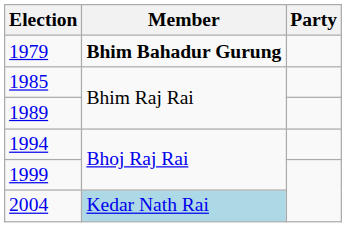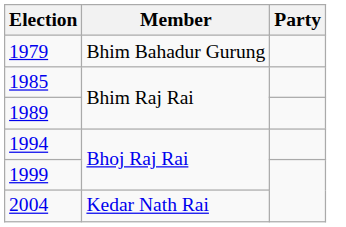(184, 50) bold -> (176, 50) normal
(148, 205) lightblue background -> (148, 205) no background
